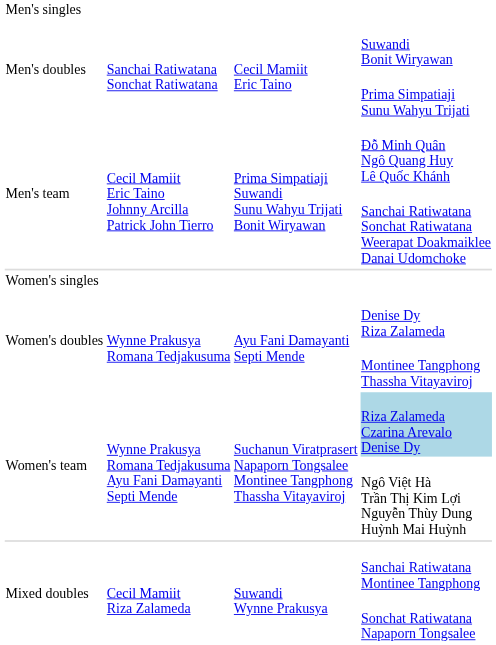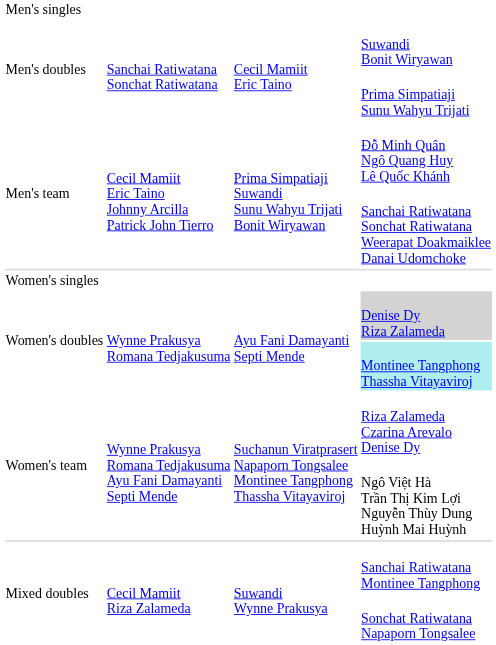(403, 323) no background -> (403, 323) lightgrey background
(421, 374) no background -> (421, 374) paleturquoise background
(407, 432) lightblue background -> (407, 432) no background
